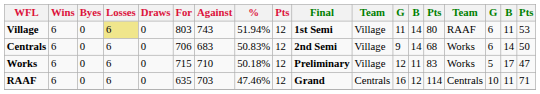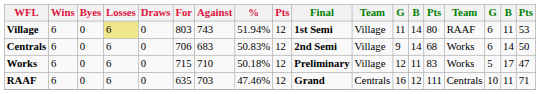(434, 81) 114 -> (434, 81) 111
